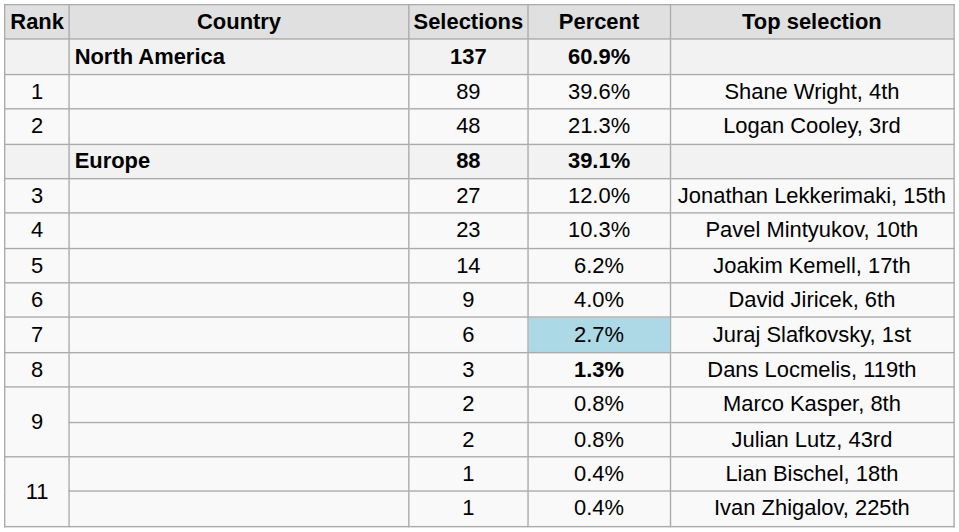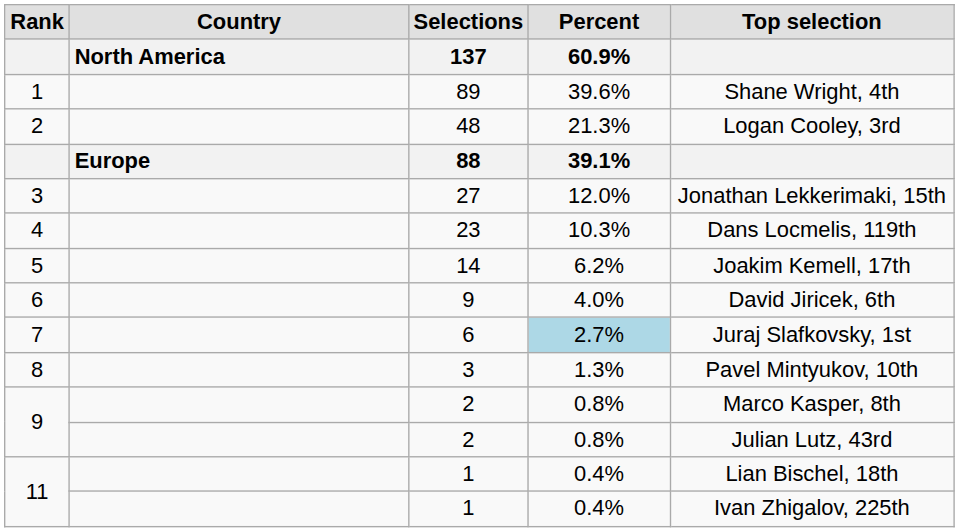(812, 230) Pavel Mintyukov, 10th -> (812, 230) Dans Locmelis, 119th
(599, 369) bold -> (599, 369) normal
(812, 369) Dans Locmelis, 119th -> (812, 369) Pavel Mintyukov, 10th
